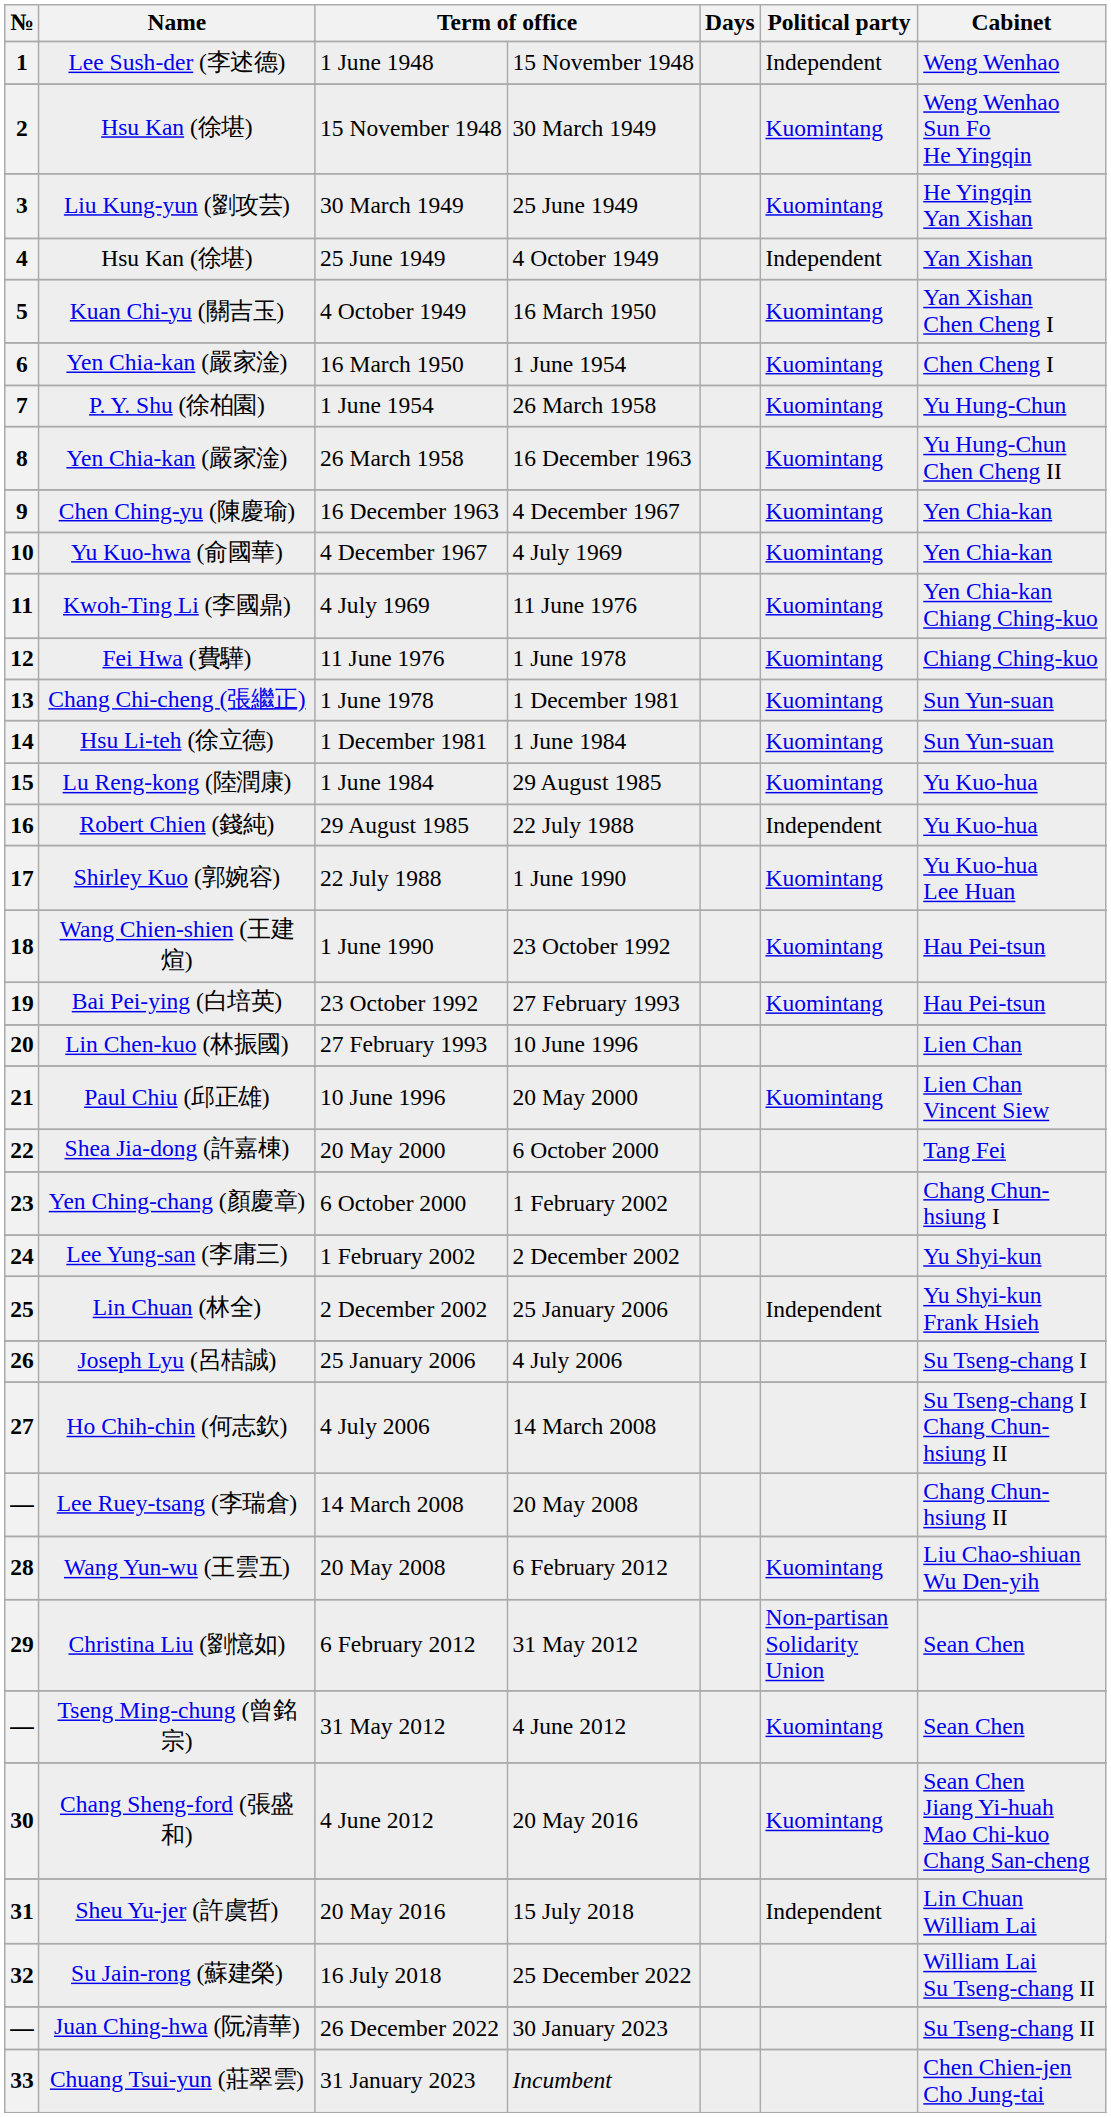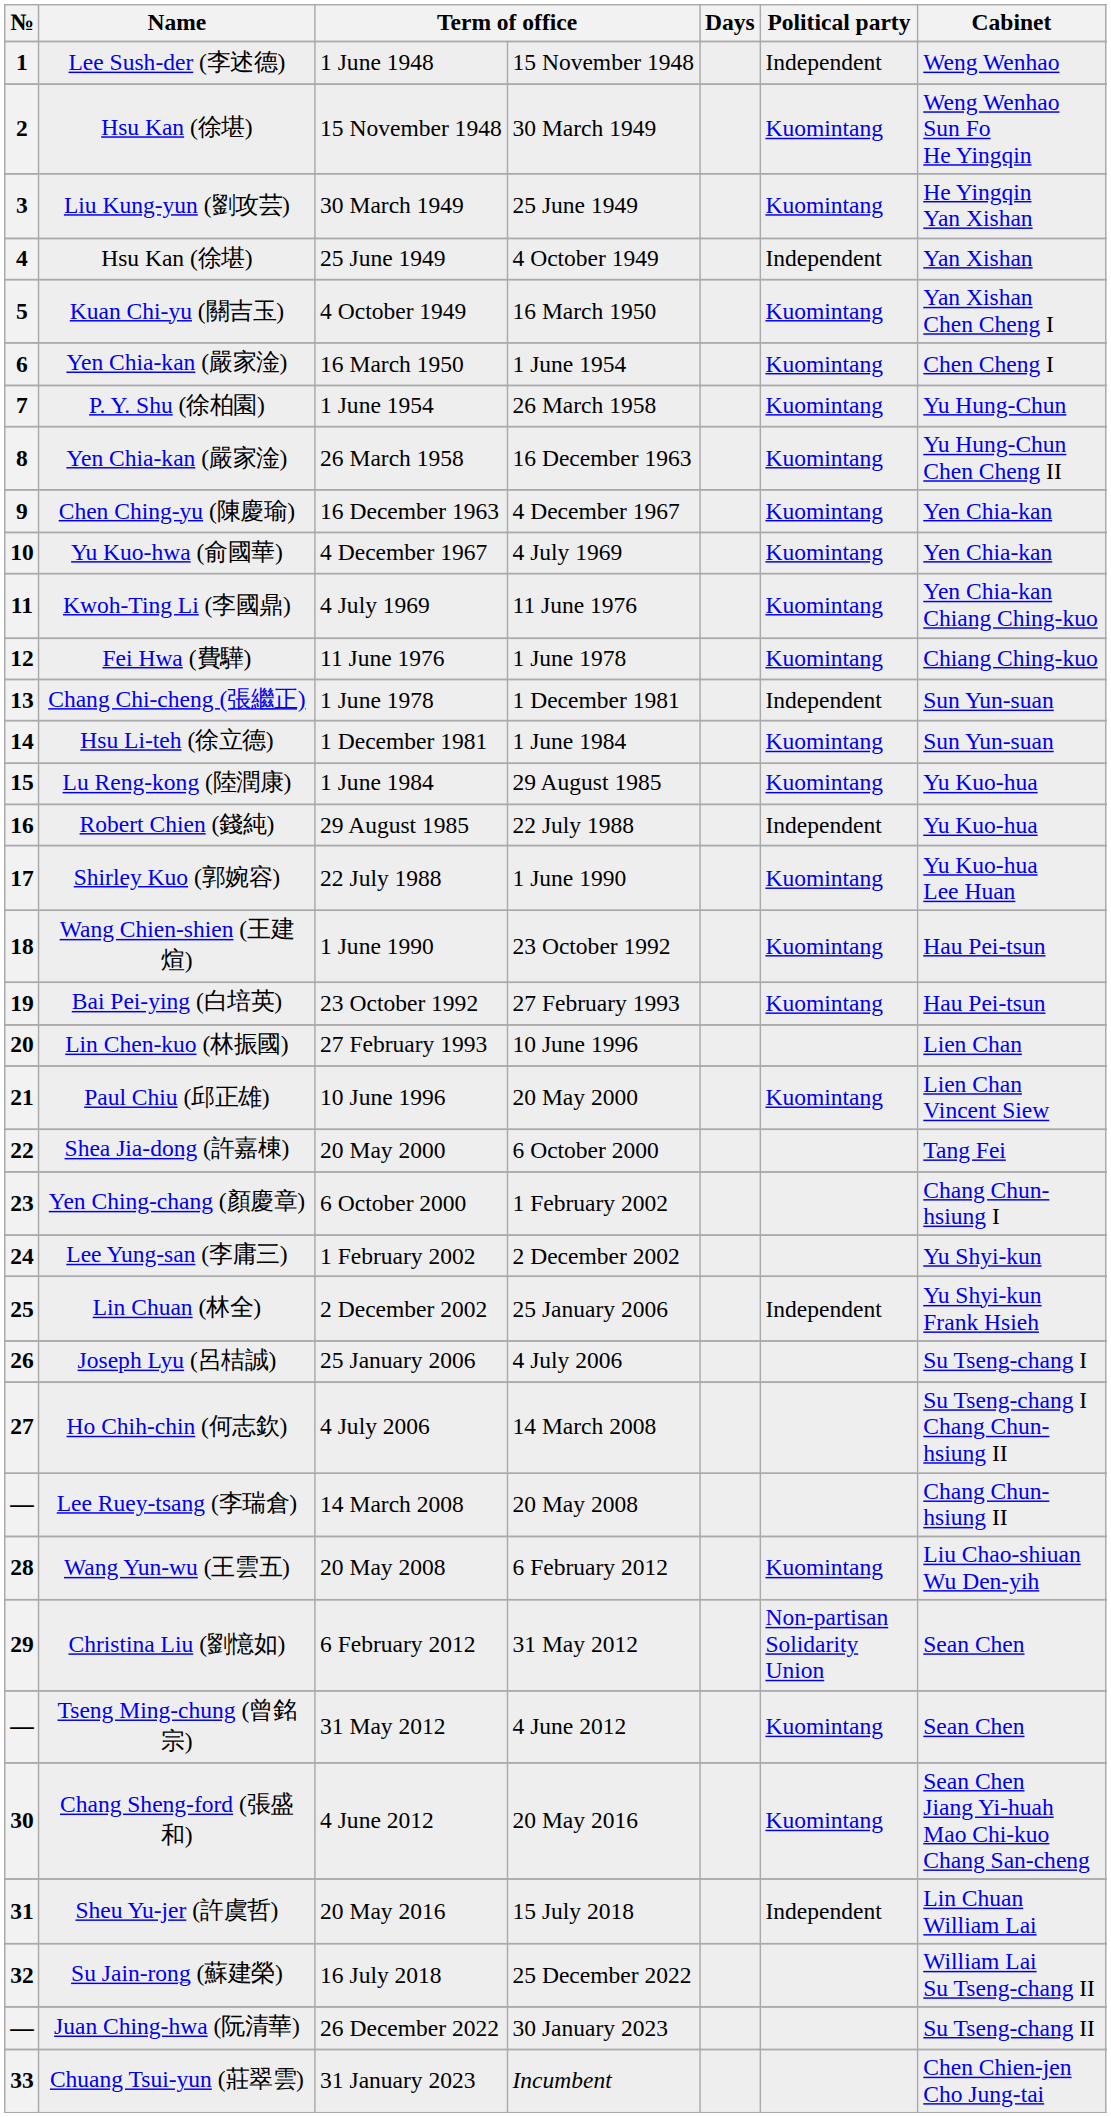(824, 699) Kuomintang -> (824, 699) Independent
